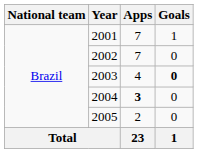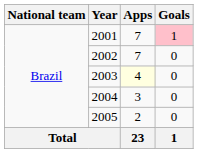(174, 35) no background -> (174, 35) pink background
(138, 76) no background -> (138, 76) lightyellow background
(174, 76) bold -> (174, 76) normal
(138, 96) bold -> (138, 96) normal
